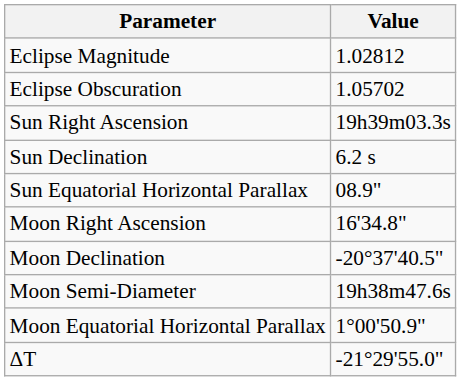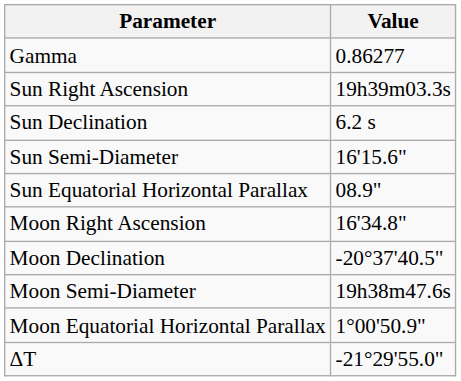- row: (90, 55)
- row: (96, 88)
+ row: (43, 55)
+ row: (94, 156)
